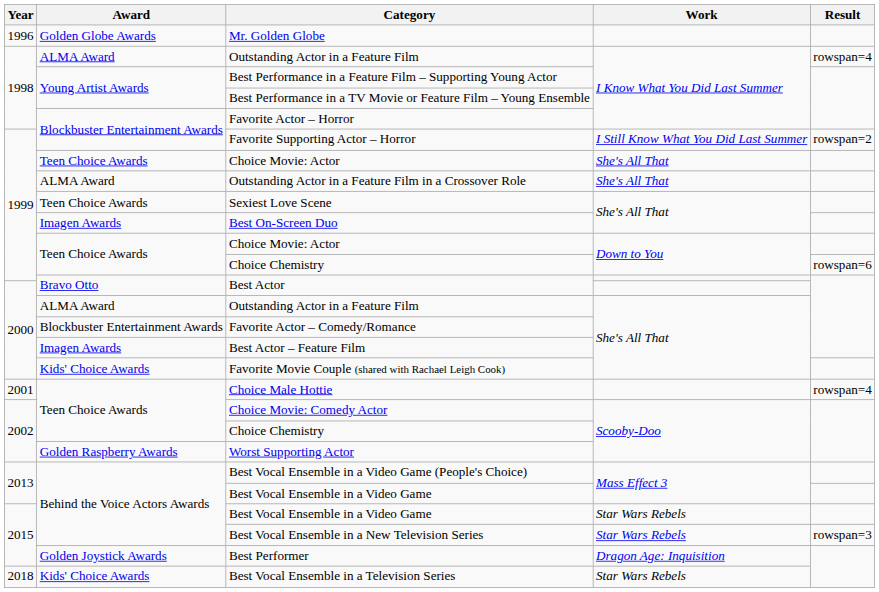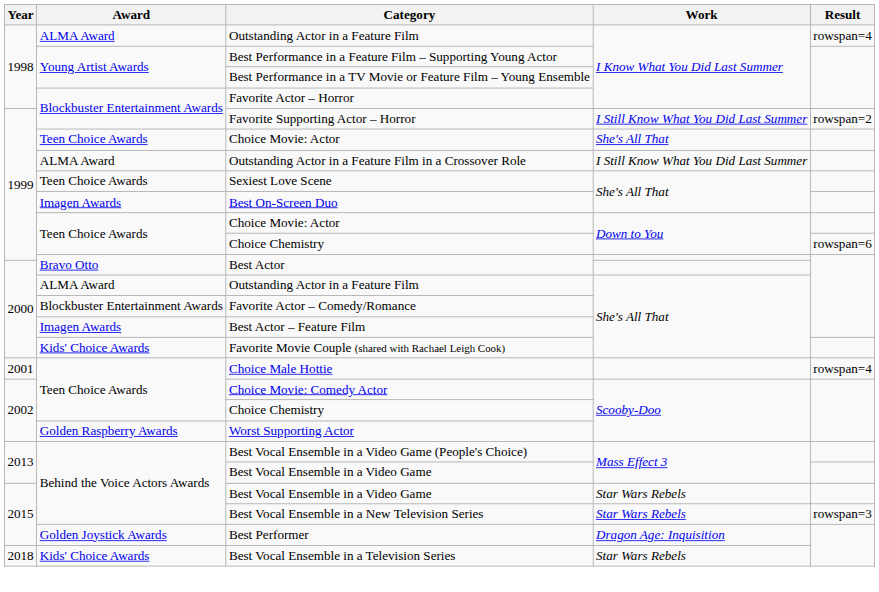- row: (21, 35)
(632, 181) She's All That -> (702, 160) I Still Know What You Did Last Summer
